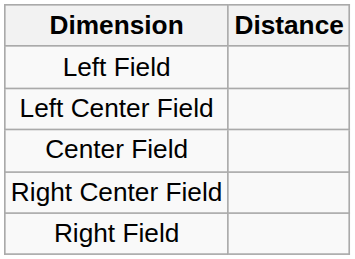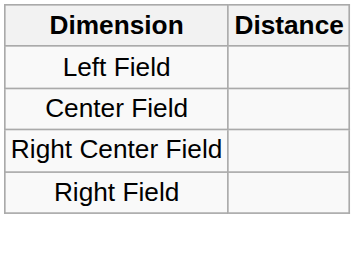- row: (117, 108)
